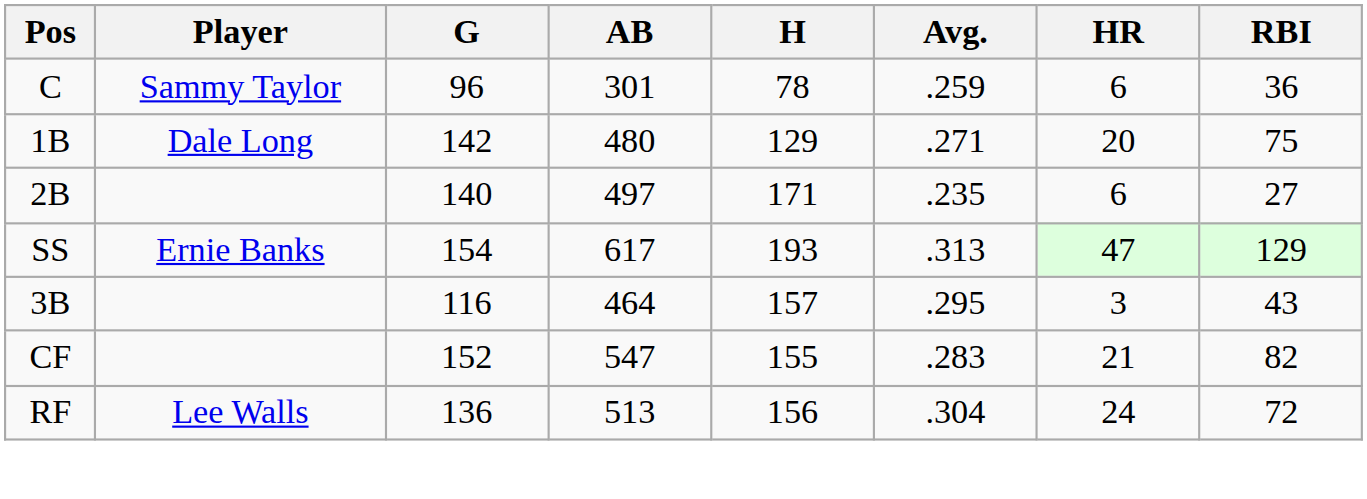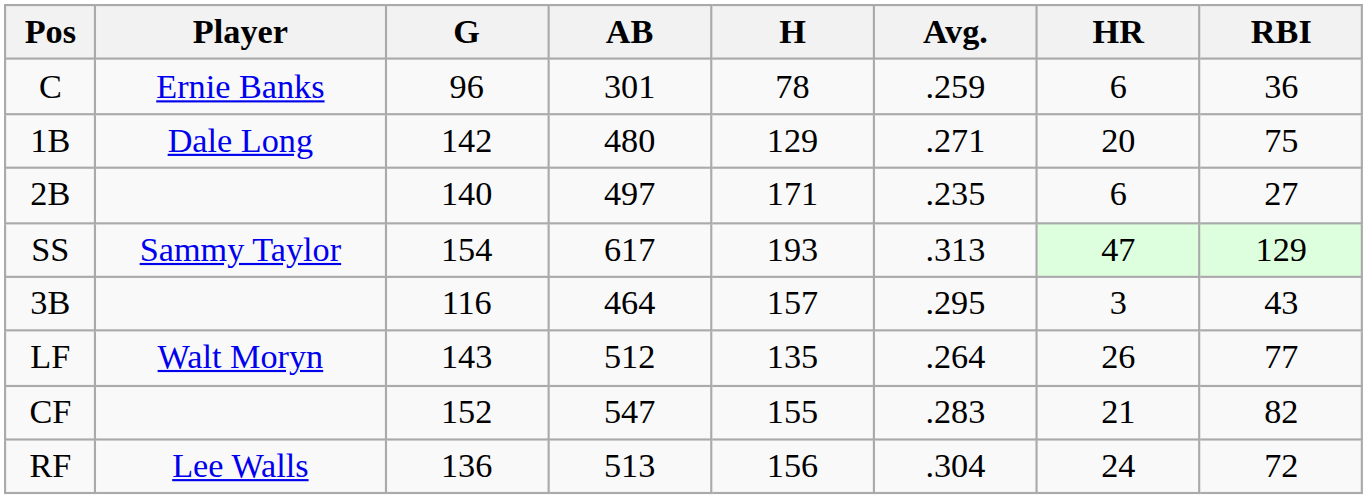(240, 85) Sammy Taylor -> (240, 85) Ernie Banks
(240, 248) Ernie Banks -> (240, 248) Sammy Taylor
+ row: (50, 357)
